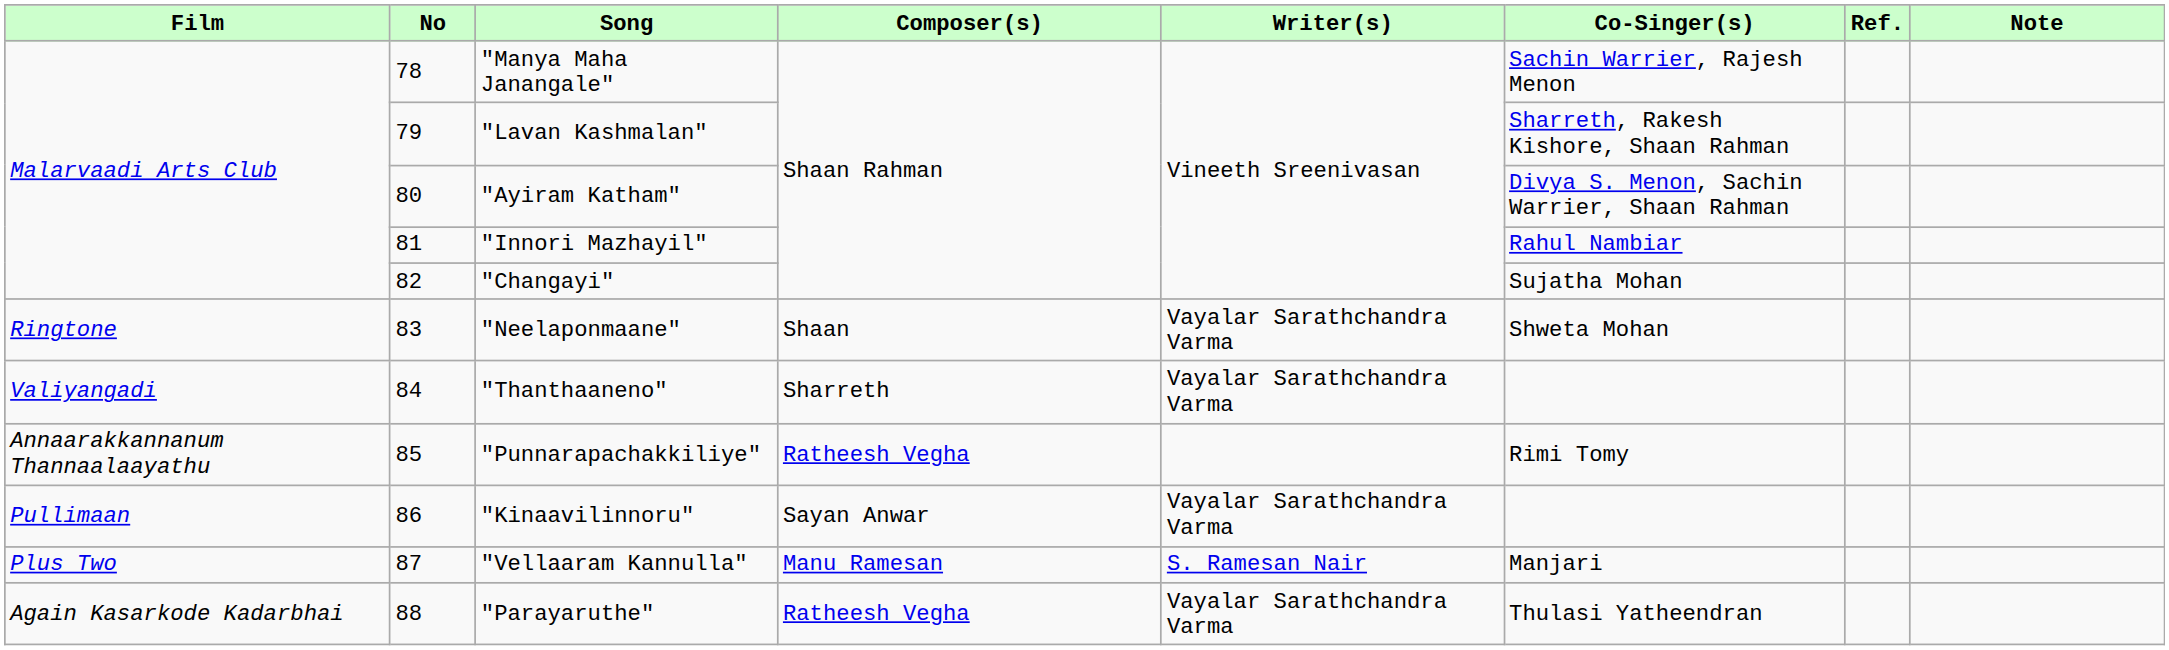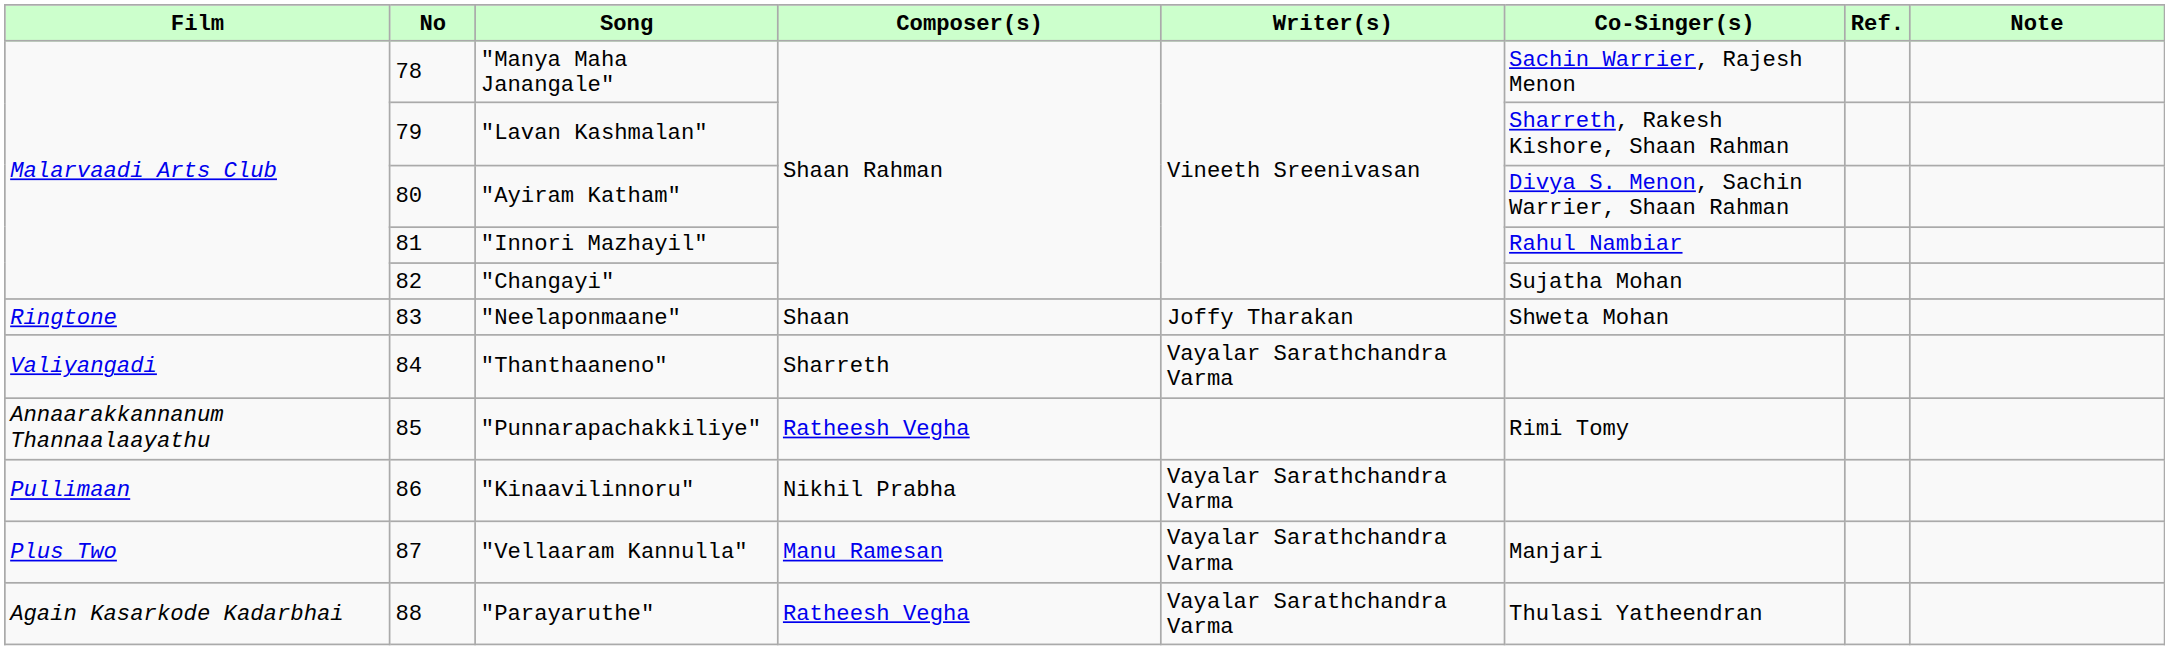(1307, 330) Vayalar Sarathchandra Varma -> (1260, 317) Joffy Tharakan
(856, 516) Sayan Anwar -> (870, 490) Nikhil Prabha
(1267, 565) S. Ramesan Nair -> (1307, 552) Vayalar Sarathchandra Varma
